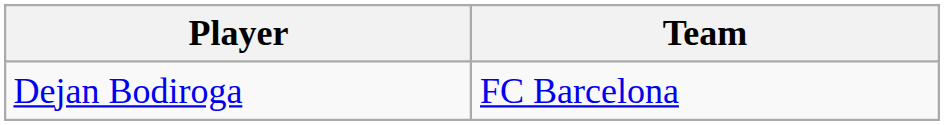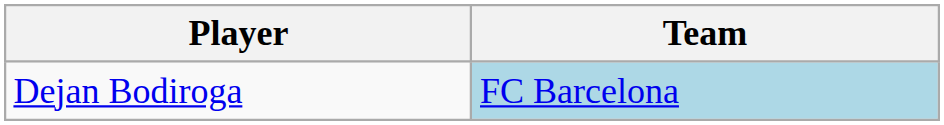(579, 90) no background -> (579, 90) lightblue background
